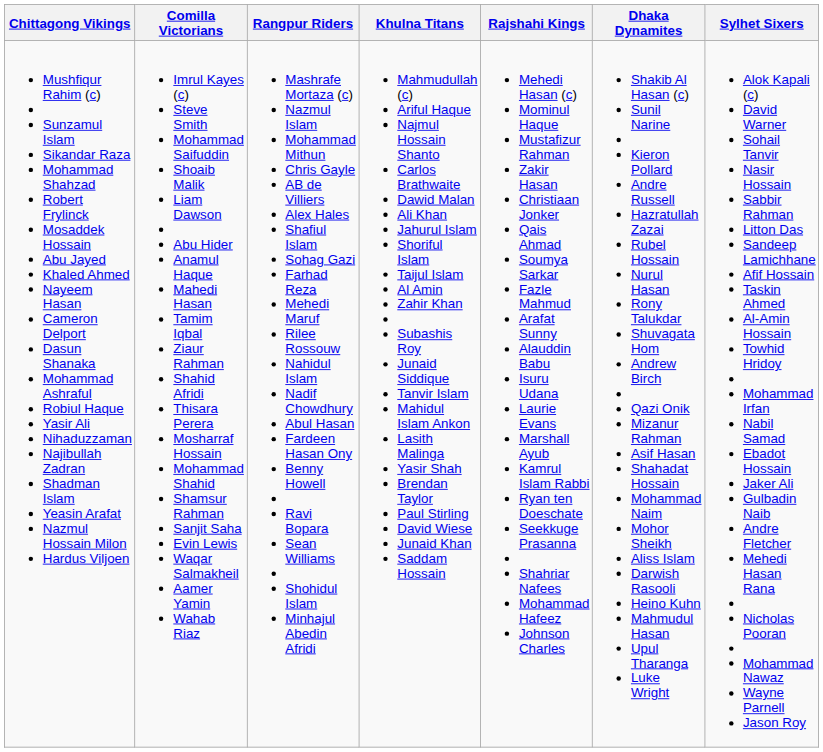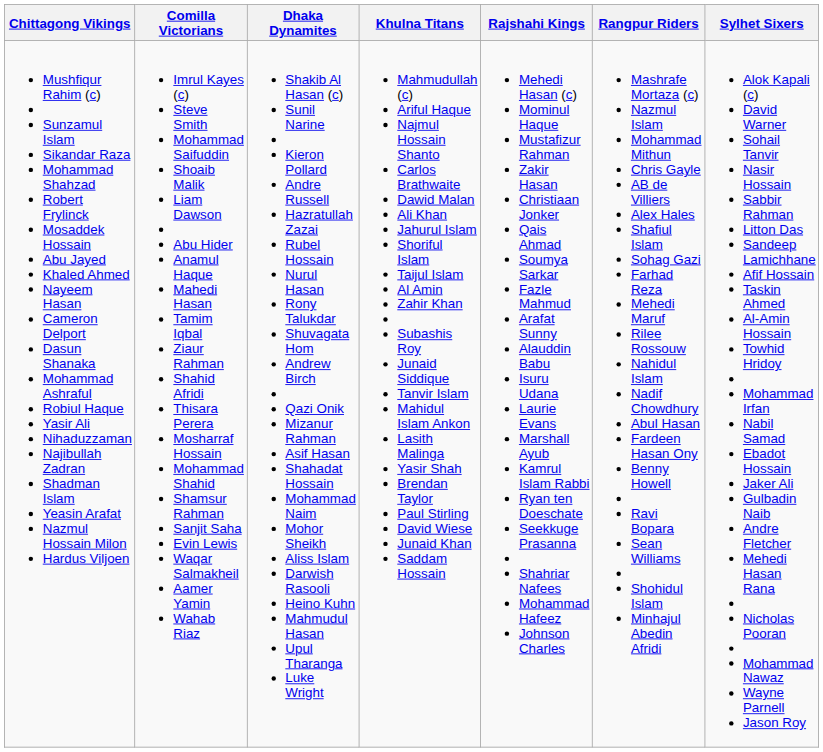columns swapped: (649, 23) <-> (303, 23)
